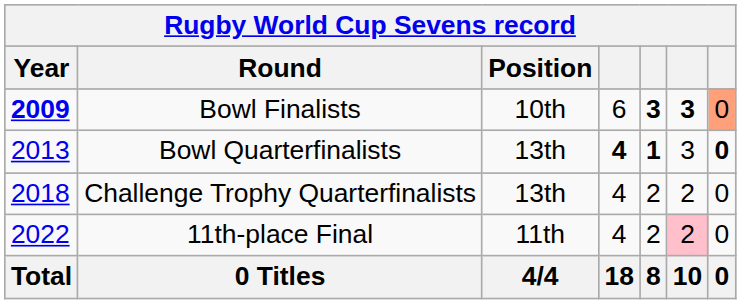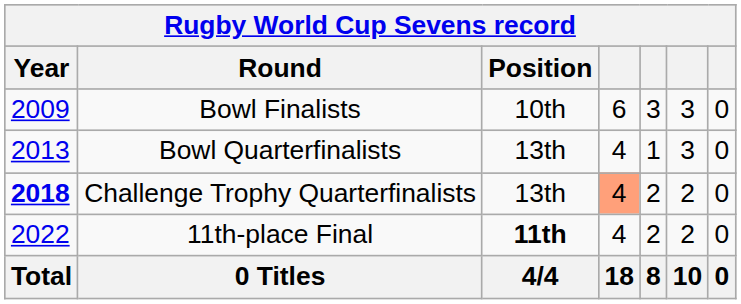(40, 109) bold -> (40, 109) normal
(653, 109) bold -> (653, 109) normal
(688, 109) bold -> (688, 109) normal
(722, 109) lightsalmon background -> (722, 109) no background
(619, 151) bold -> (619, 151) normal
(653, 151) bold -> (653, 151) normal
(722, 151) bold -> (722, 151) normal
(40, 192) normal -> (40, 192) bold
(619, 192) no background -> (619, 192) lightsalmon background
(540, 234) normal -> (540, 234) bold
(688, 234) pink background -> (688, 234) no background
